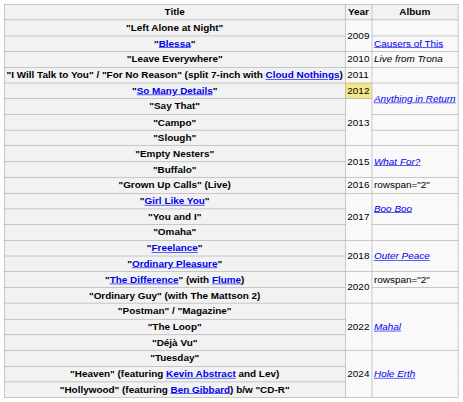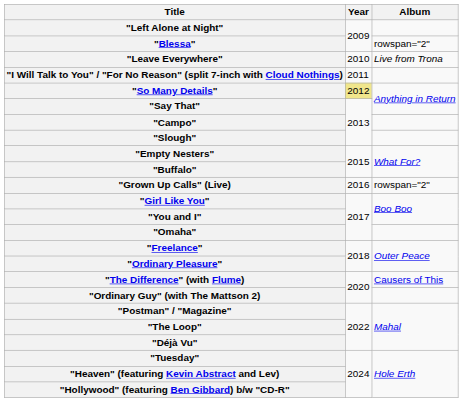(409, 43) Causers of This -> (402, 43) rowspan="2"
(402, 279) rowspan="2" -> (409, 279) Causers of This
